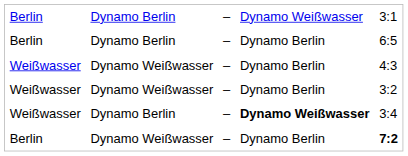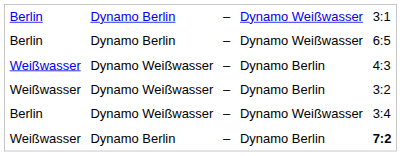(283, 41) Dynamo Berlin -> (301, 41) Dynamo Weißwasser
(45, 114) Weißwasser -> (26, 114) Berlin
(133, 114) Dynamo Berlin -> (152, 114) Dynamo Weißwasser
(305, 114) bold -> (301, 114) normal
(26, 138) Berlin -> (45, 138) Weißwasser
(152, 138) Dynamo Weißwasser -> (133, 138) Dynamo Berlin
